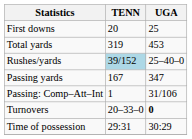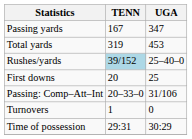rows swapped: (31, 29) <-> (35, 77)
(110, 94) 1 -> (126, 94) 20–33–0
(126, 110) 20–33–0 -> (110, 110) 1
(151, 110) bold -> (151, 110) normal
